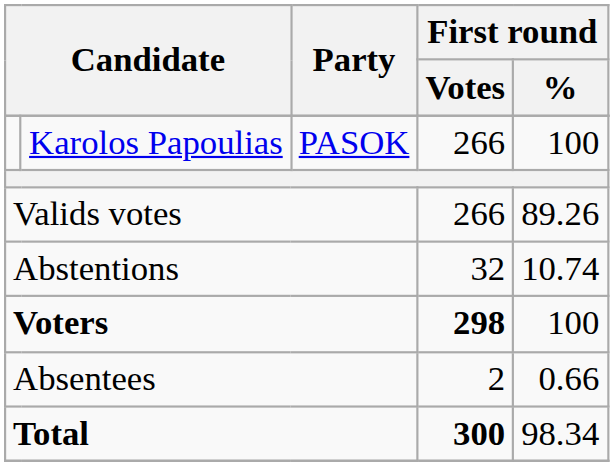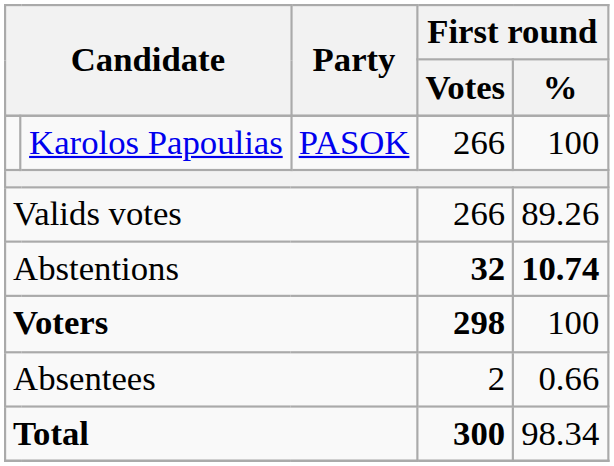(488, 268) normal -> (488, 268) bold
(560, 268) normal -> (560, 268) bold
